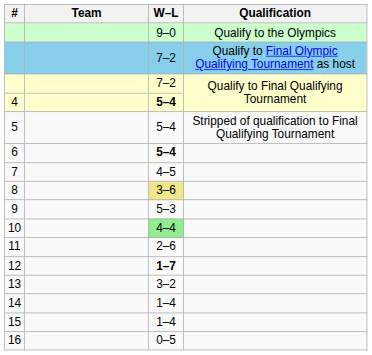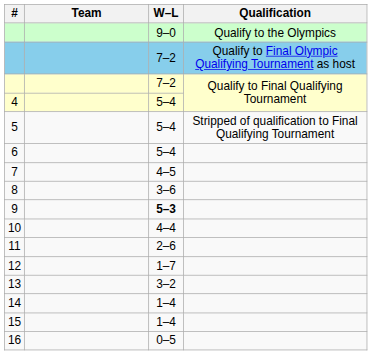(166, 102) bold -> (166, 102) normal
(166, 153) bold -> (166, 153) normal
(166, 190) khaki background -> (166, 190) no background
(166, 209) normal -> (166, 209) bold
(166, 228) lightgreen background -> (166, 228) no background
(166, 265) bold -> (166, 265) normal
